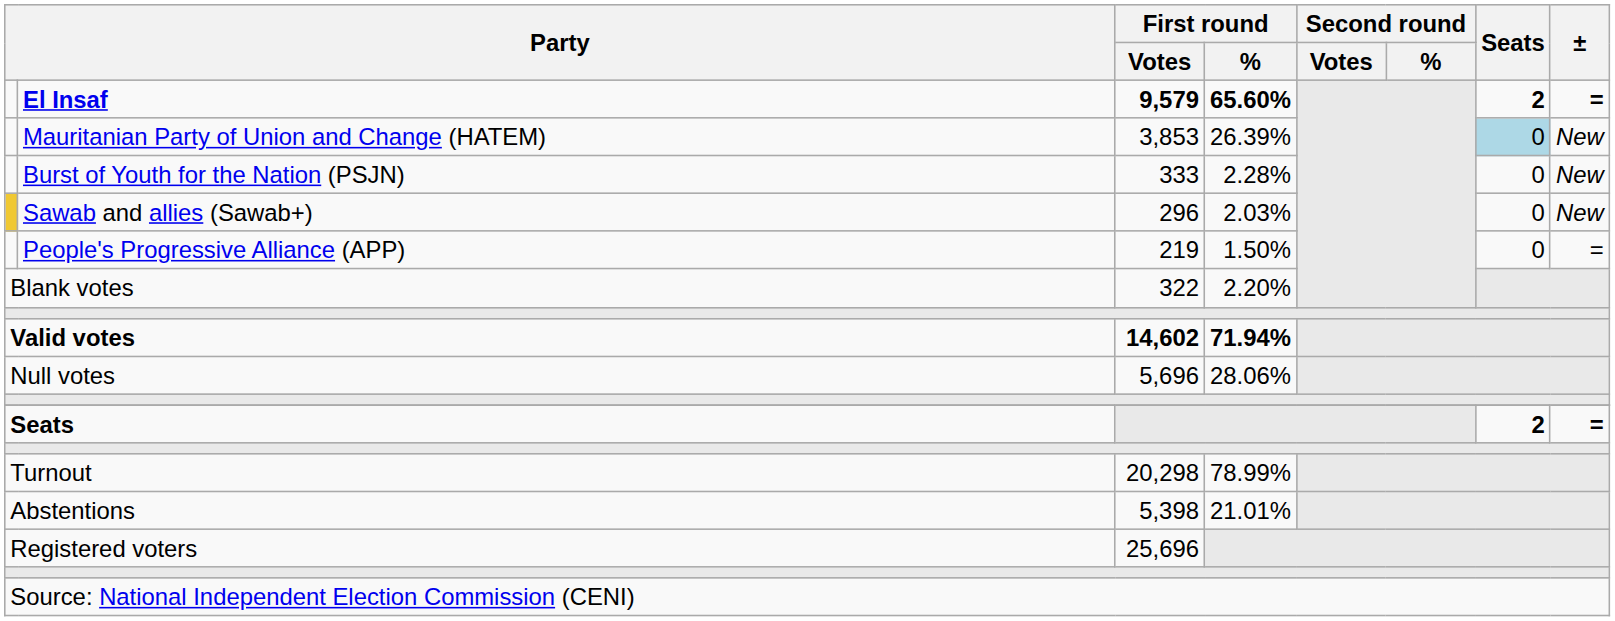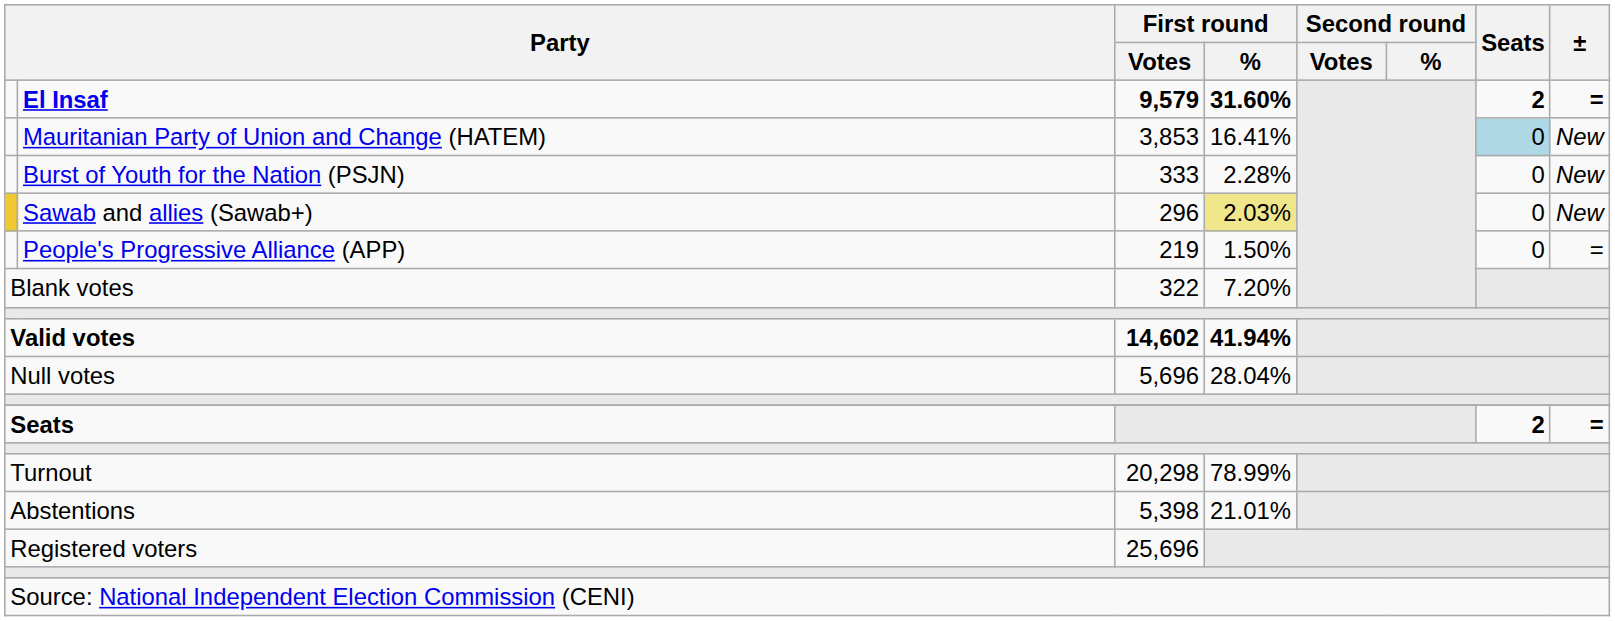(1250, 99) 65.60% -> (1250, 99) 31.60%
(1250, 137) 26.39% -> (1250, 137) 16.41%
(1257, 213) no background -> (1257, 213) khaki background
(1257, 288) 2.20% -> (1257, 288) 7.20%
(1250, 337) 71.94% -> (1250, 337) 41.94%
(1250, 375) 28.06% -> (1250, 375) 28.04%
